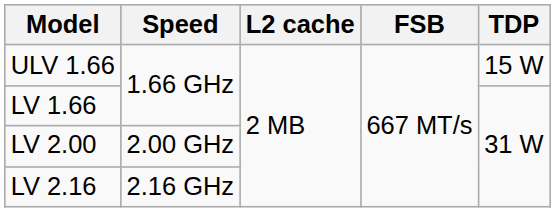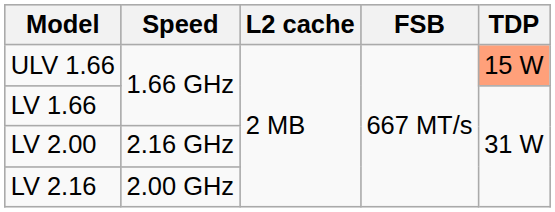(514, 65) no background -> (514, 65) lightsalmon background
(180, 145) 2.00 GHz -> (180, 145) 2.16 GHz
(180, 186) 2.16 GHz -> (180, 186) 2.00 GHz
